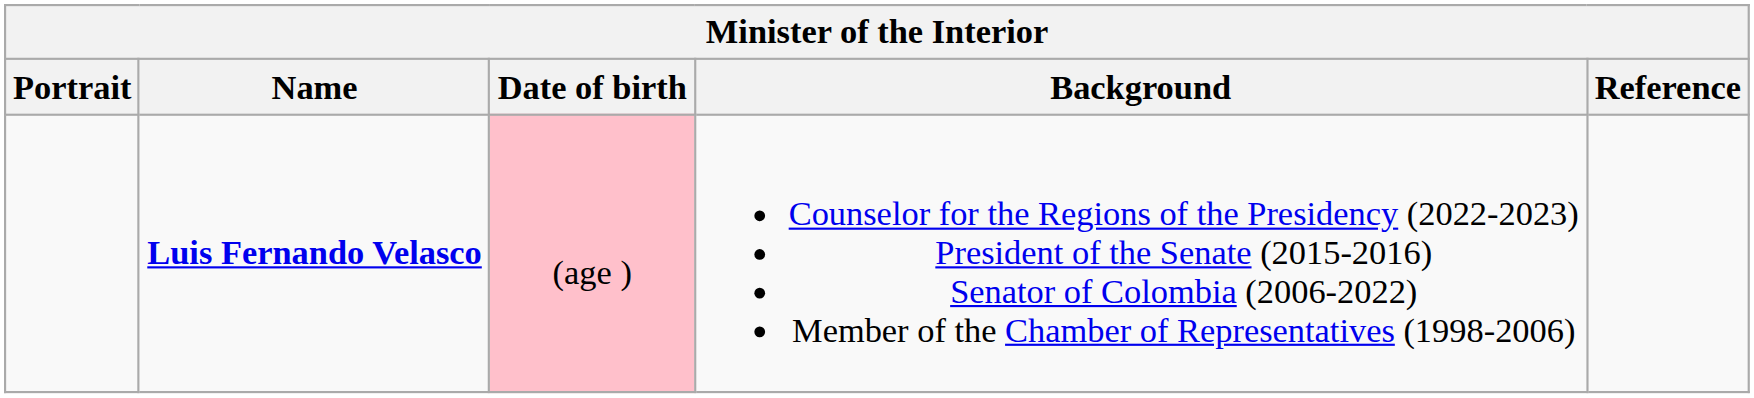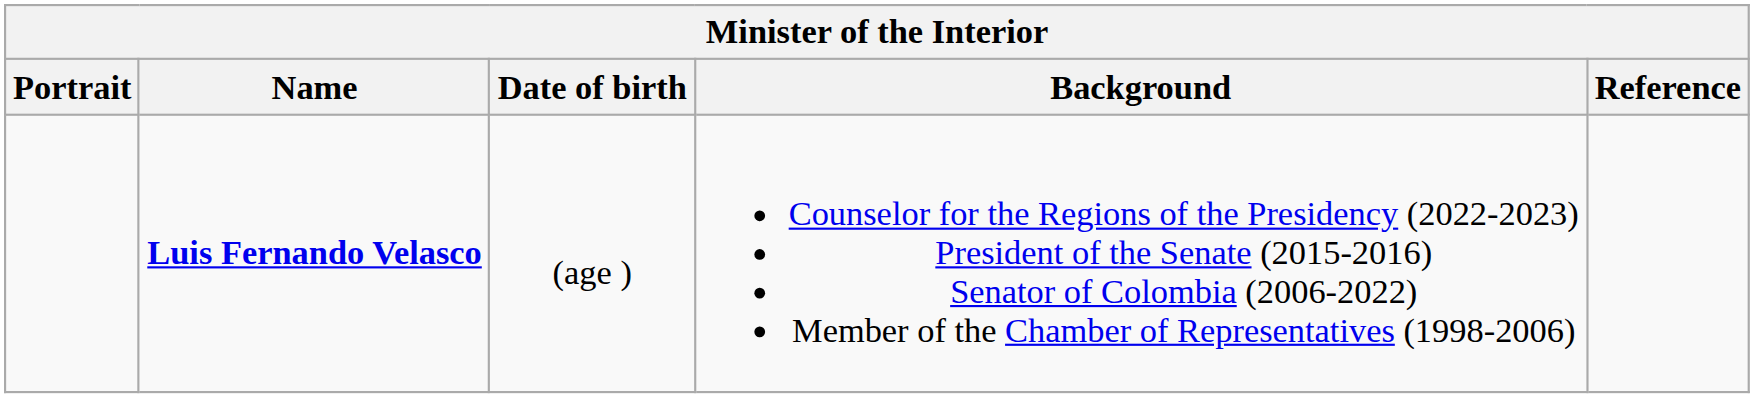(592, 272) pink background -> (592, 272) no background
